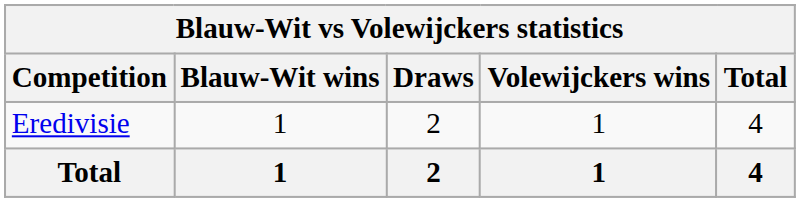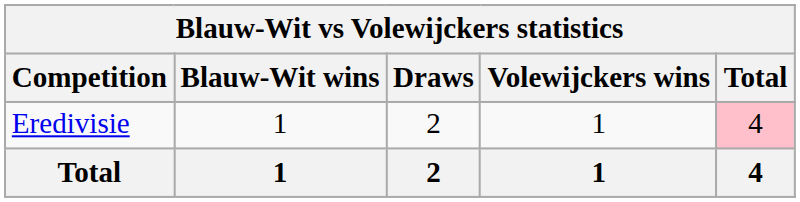(755, 124) no background -> (755, 124) pink background
